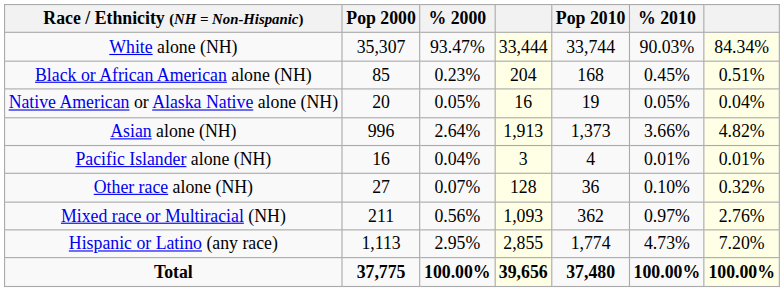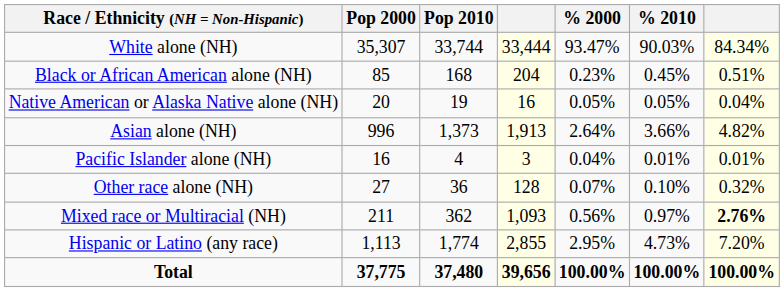columns swapped: (591, 18) <-> (457, 18)
(742, 215) normal -> (742, 215) bold
